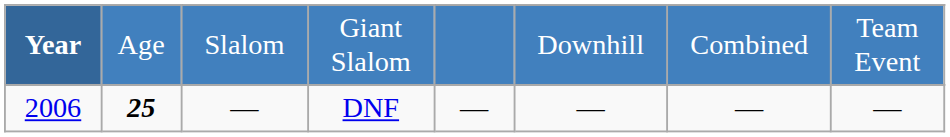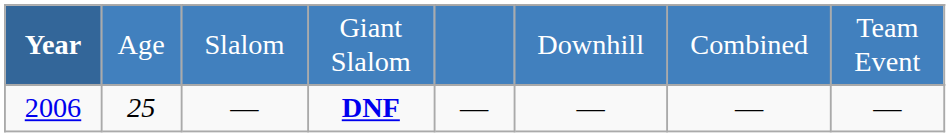(141, 108) bold -> (141, 108) normal
(371, 108) normal -> (371, 108) bold
